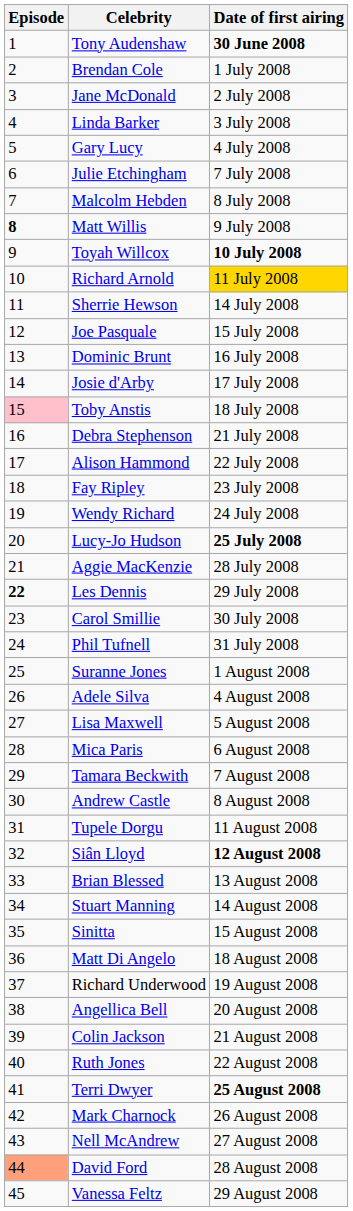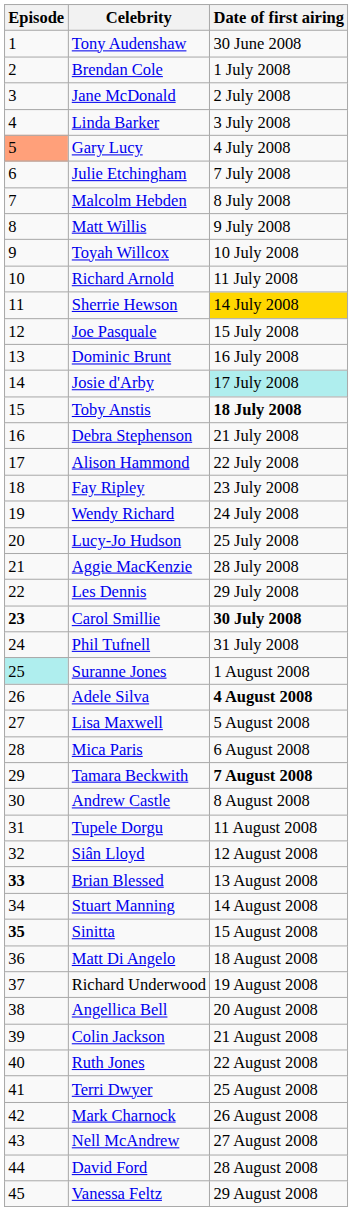(259, 43) bold -> (257, 43) normal
(12, 148) no background -> (12, 148) lightsalmon background
(12, 226) bold -> (12, 226) normal
(257, 252) bold -> (256, 252) normal
(256, 278) gold background -> (256, 278) no background
(256, 305) no background -> (256, 305) gold background
(256, 383) no background -> (256, 383) paleturquoise background
(17, 409) pink background -> (17, 409) no background
(256, 409) normal -> (257, 409) bold
(257, 540) bold -> (256, 540) normal
(17, 592) bold -> (17, 592) normal
(17, 618) normal -> (17, 618) bold
(256, 618) normal -> (257, 618) bold
(17, 670) no background -> (17, 670) paleturquoise background
(262, 697) normal -> (263, 697) bold
(262, 775) normal -> (263, 775) bold
(267, 853) bold -> (266, 853) normal
(17, 880) normal -> (17, 880) bold
(17, 932) normal -> (17, 932) bold
(267, 1089) bold -> (266, 1089) normal
(17, 1167) lightsalmon background -> (17, 1167) no background
